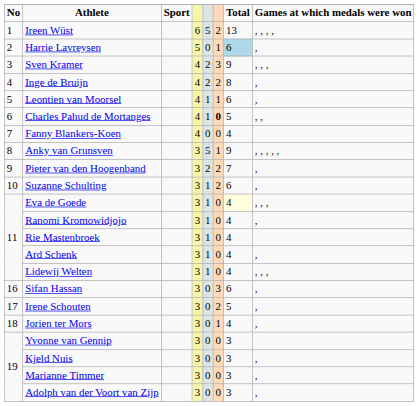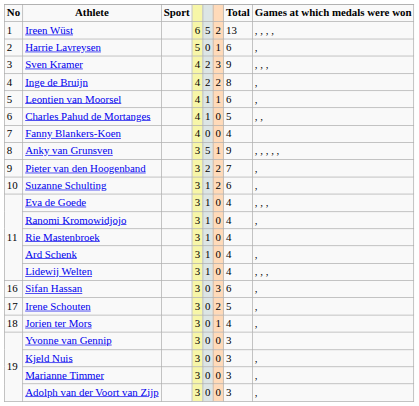(229, 47) lightblue background -> (229, 47) no background
(218, 116) bold -> (218, 116) normal
(229, 202) lightyellow background -> (229, 202) no background
